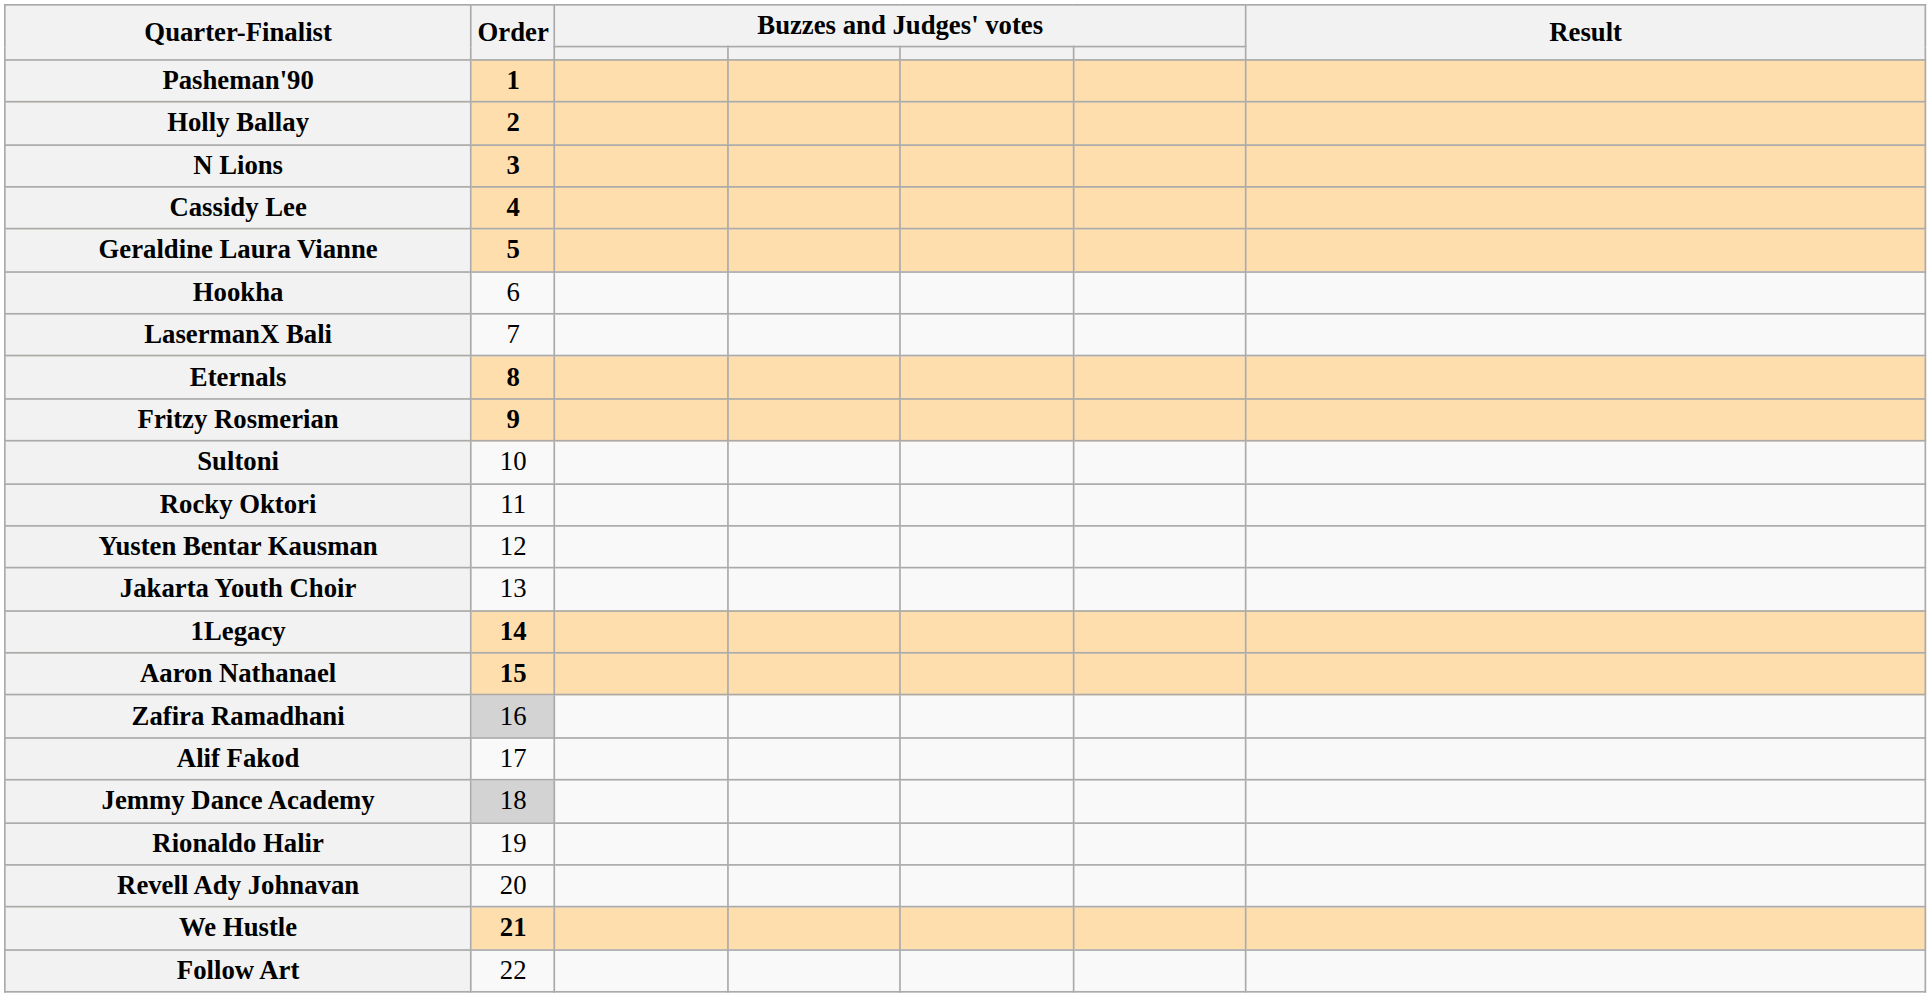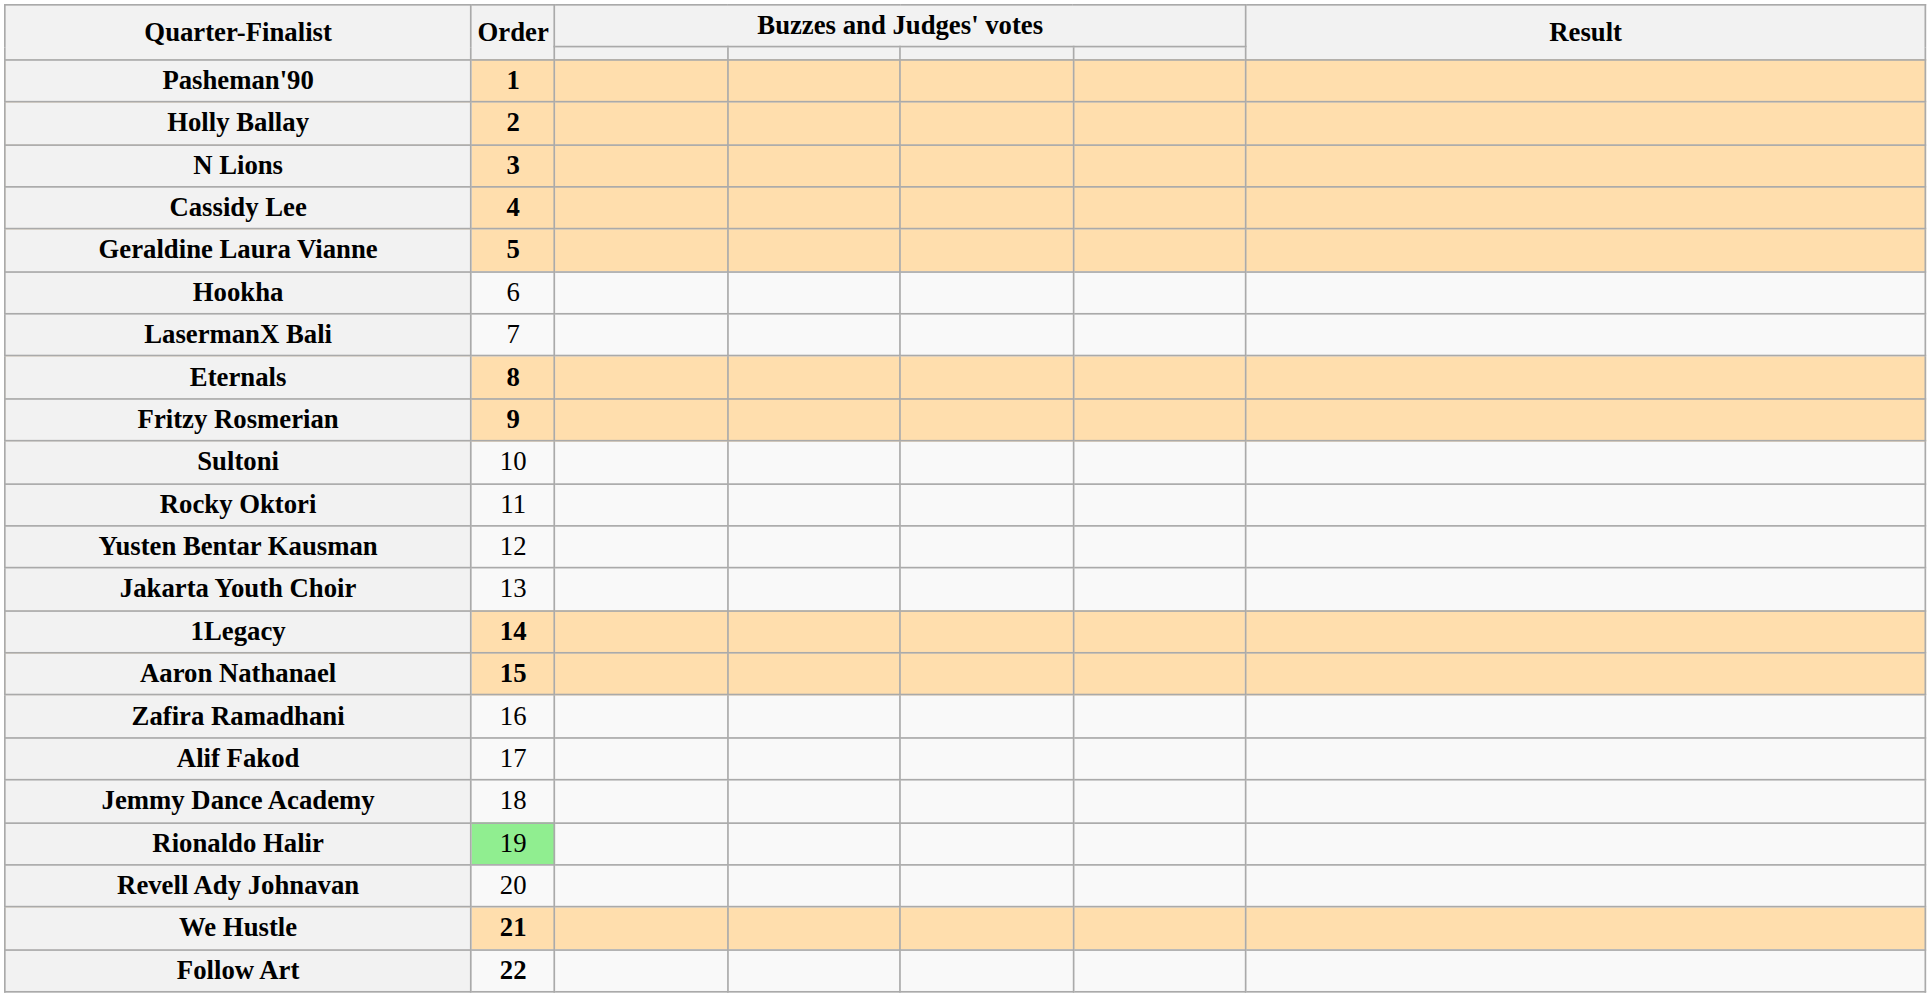(513, 716) lightgrey background -> (513, 716) no background
(513, 800) lightgrey background -> (513, 800) no background
(513, 843) no background -> (513, 843) lightgreen background
(513, 970) normal -> (513, 970) bold
